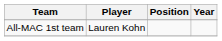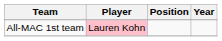(117, 28) no background -> (117, 28) pink background
